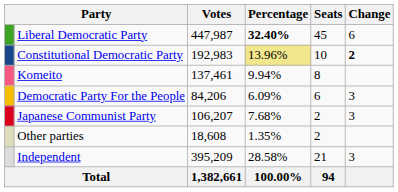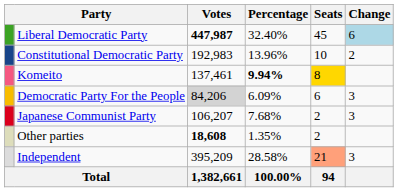(212, 34) normal -> (212, 34) bold
(269, 34) bold -> (268, 34) normal
(352, 34) no background -> (352, 34) lightblue background
(268, 55) khaki background -> (268, 55) no background
(352, 55) bold -> (352, 55) normal
(265, 75) normal -> (266, 75) bold
(317, 75) no background -> (317, 75) gold background
(209, 95) no background -> (209, 95) lightgrey background
(209, 136) normal -> (209, 136) bold
(320, 156) no background -> (320, 156) lightsalmon background
